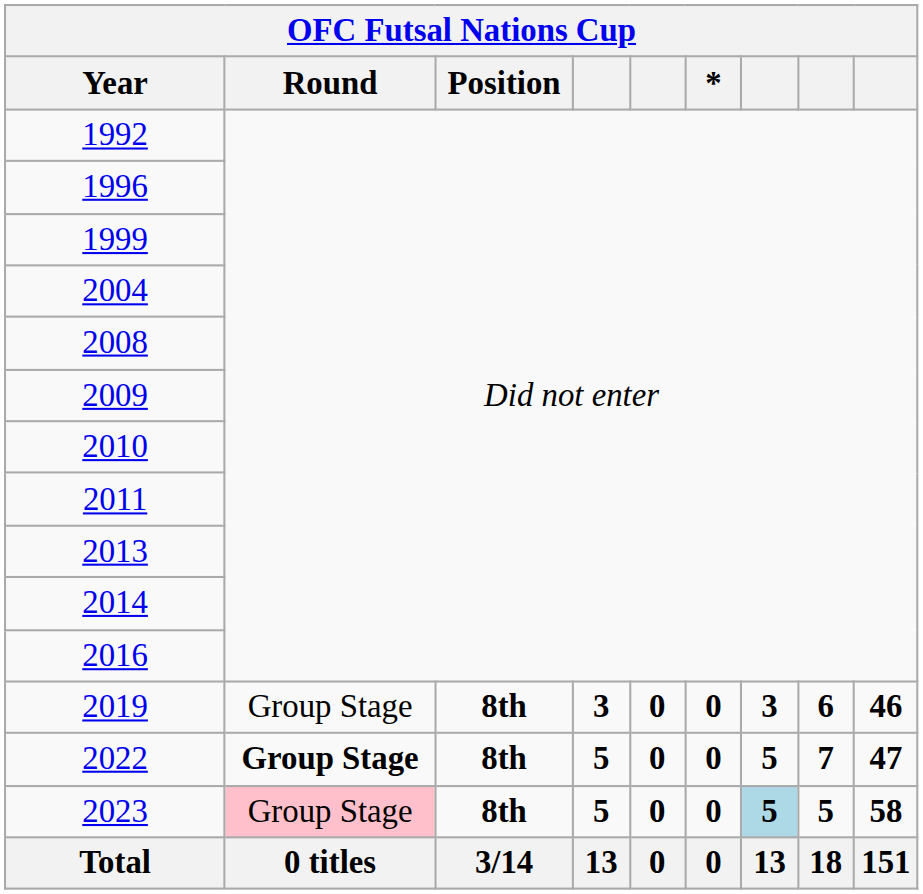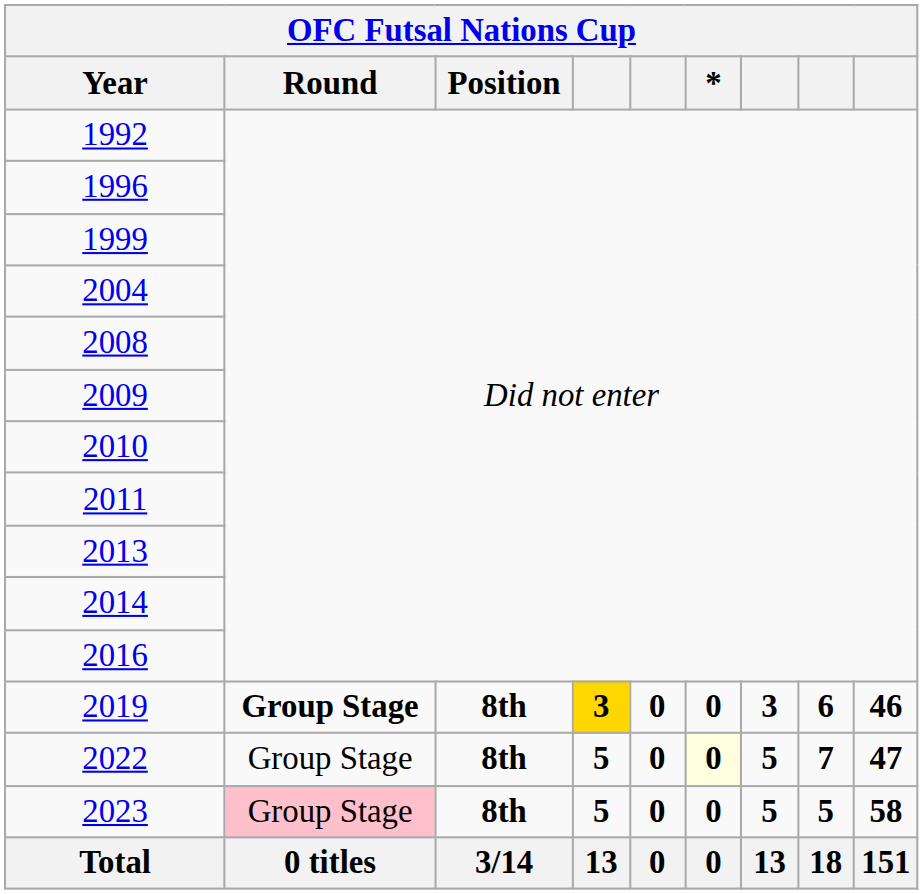(330, 706) normal -> (330, 706) bold
(601, 706) no background -> (601, 706) gold background
(330, 758) bold -> (330, 758) normal
(713, 758) no background -> (713, 758) lightyellow background
(770, 810) lightblue background -> (770, 810) no background
